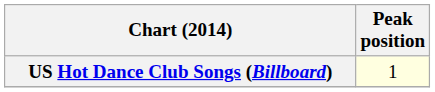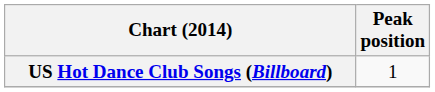(393, 71) lightyellow background -> (393, 71) no background
